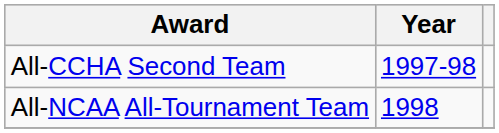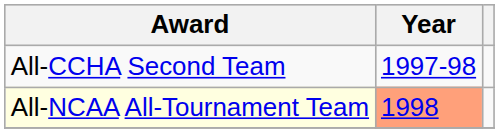(190, 107) no background -> (190, 107) lightyellow background
(410, 107) no background -> (410, 107) lightsalmon background
